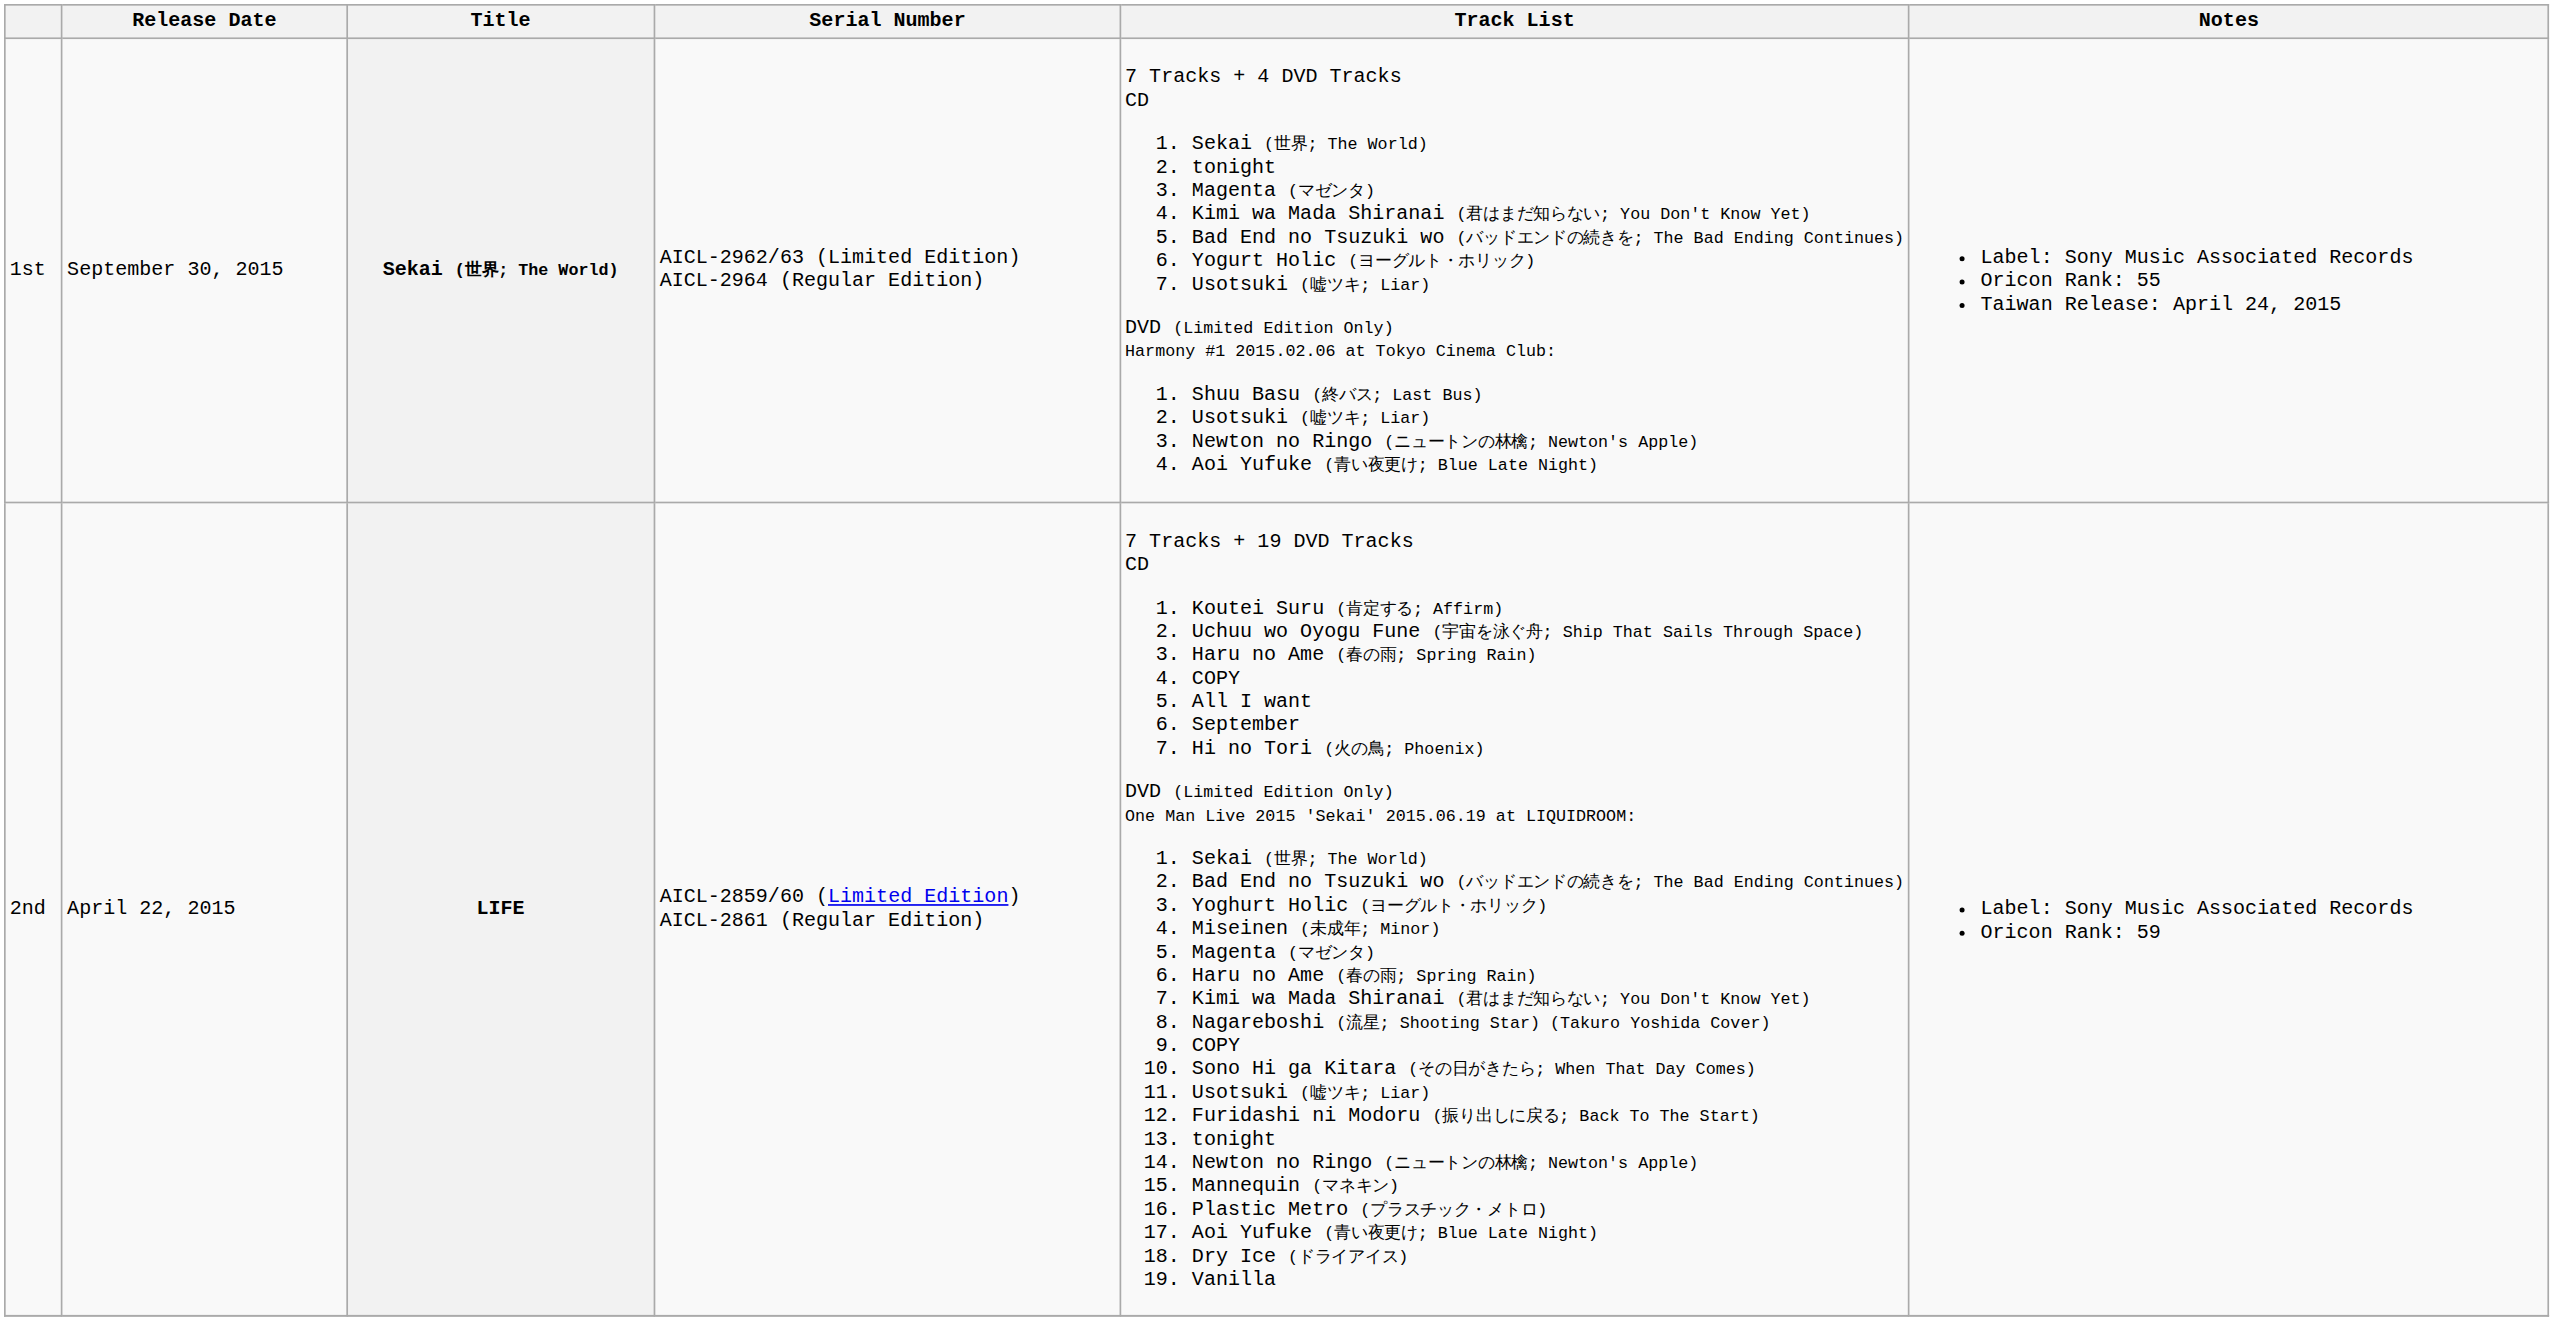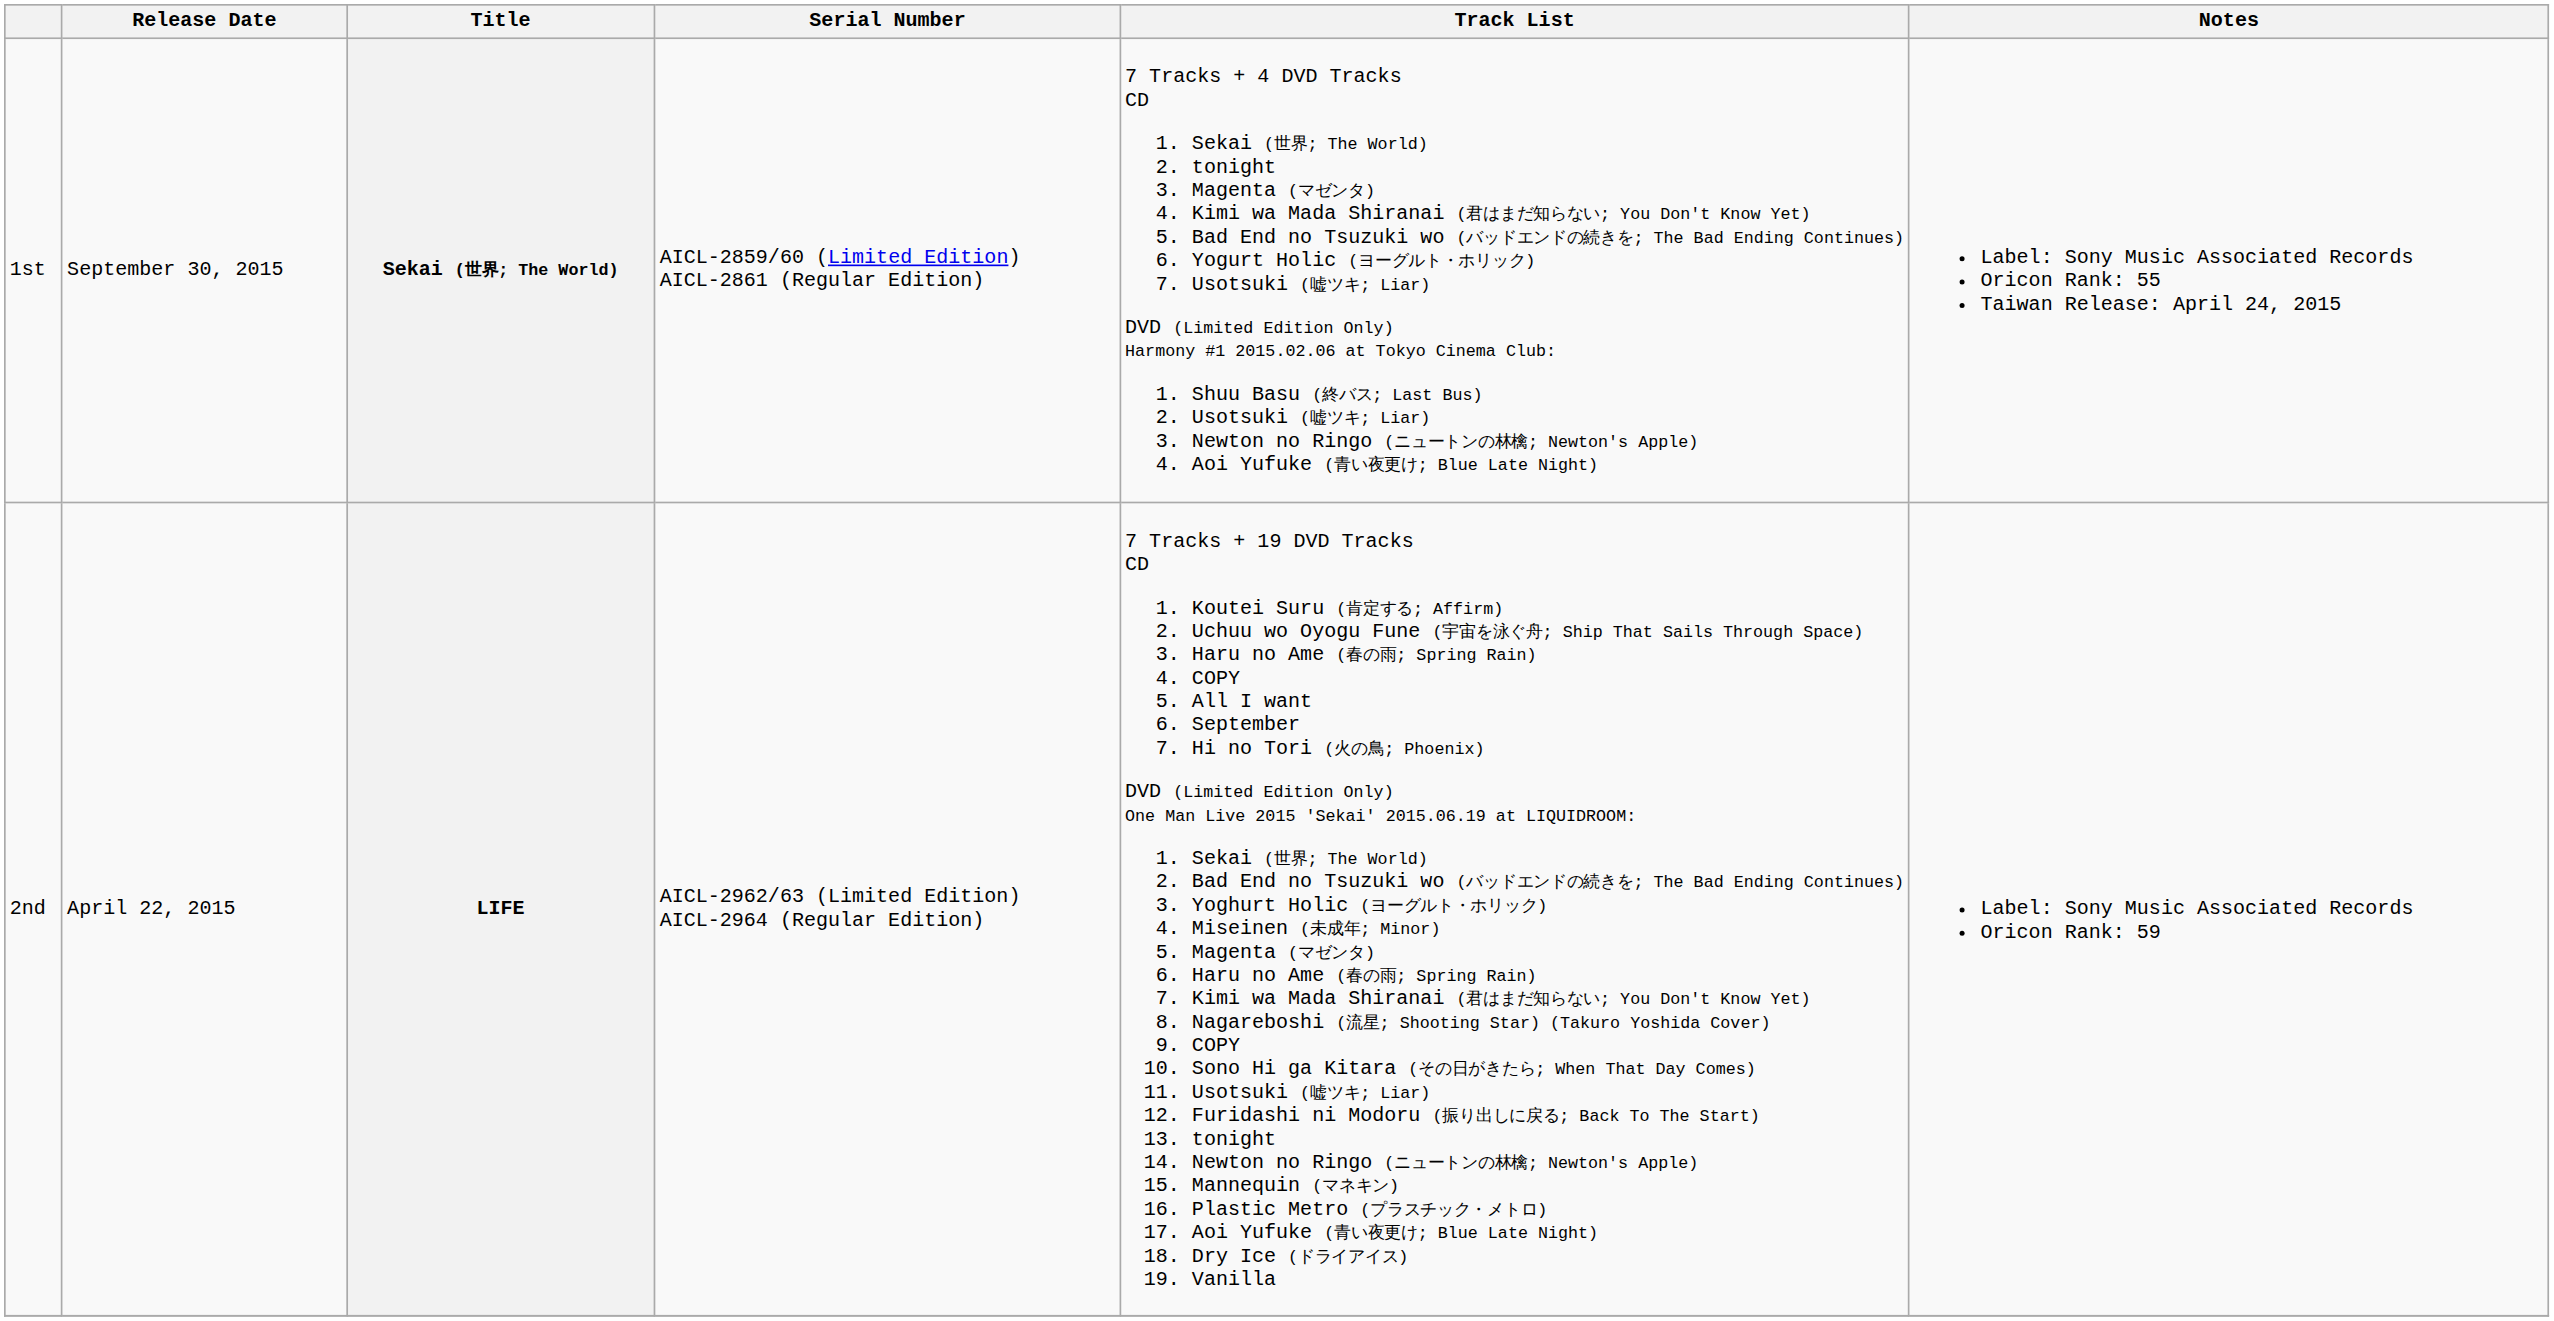(840, 270) AICL-2962/63 (Limited Edition) AICL-2964 (Regular Edition) -> (840, 270) AICL-2859/60 (Limited Edition) AICL-2861 (Regular Edition)
(840, 909) AICL-2859/60 (Limited Edition) AICL-2861 (Regular Edition) -> (840, 909) AICL-2962/63 (Limited Edition) AICL-2964 (Regular Edition)
